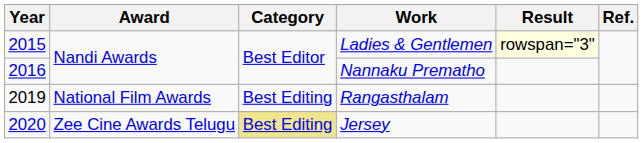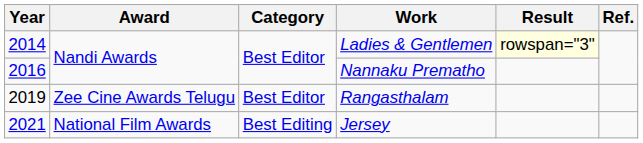(27, 44) 2015 -> (27, 44) 2014
(132, 97) National Film Awards -> (144, 97) Zee Cine Awards Telugu
(288, 97) Best Editing -> (284, 97) Best Editor
(27, 124) 2020 -> (27, 124) 2021
(144, 124) Zee Cine Awards Telugu -> (132, 124) National Film Awards
(288, 124) khaki background -> (288, 124) no background
